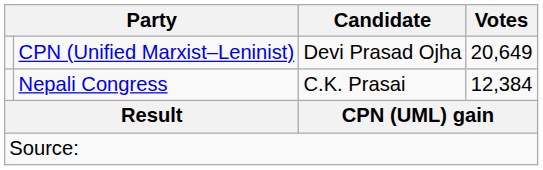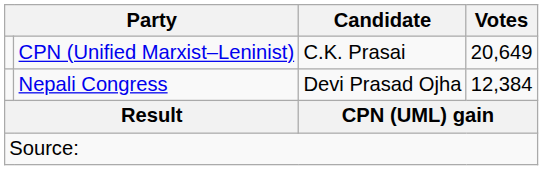(382, 52) Devi Prasad Ojha -> (354, 52) C.K. Prasai
(354, 84) C.K. Prasai -> (382, 84) Devi Prasad Ojha
